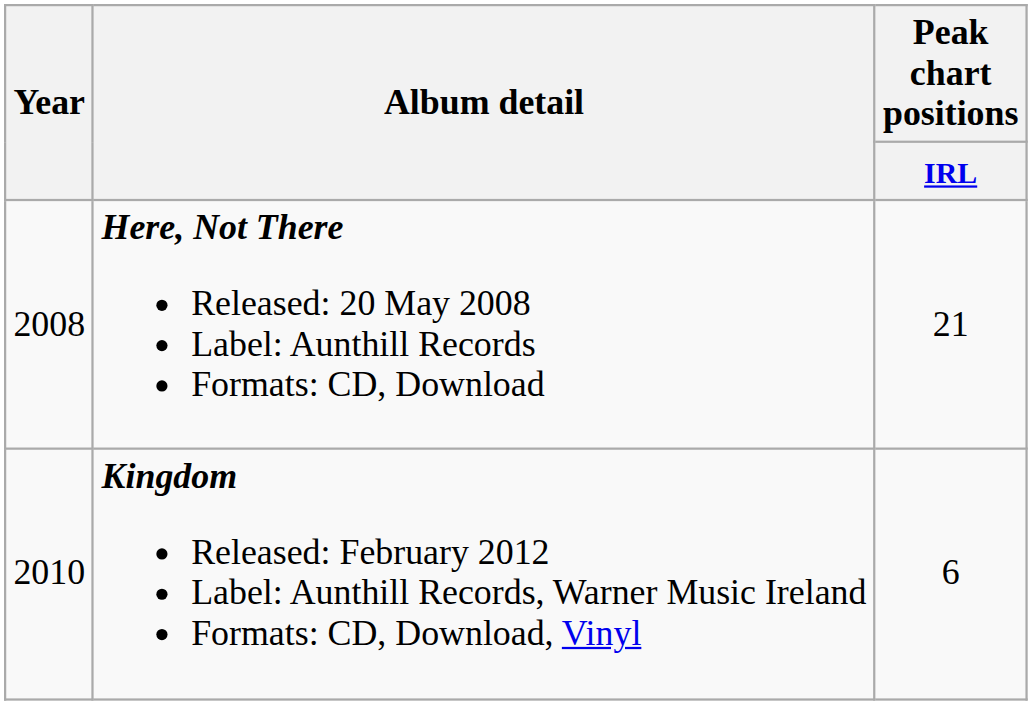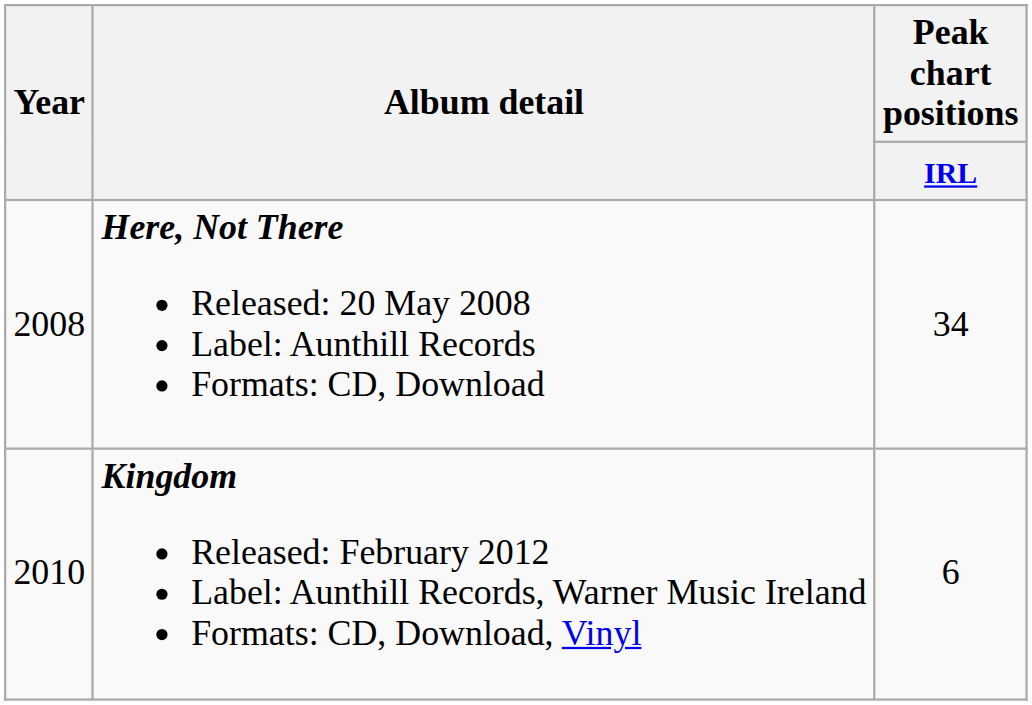(951, 323) 21 -> (951, 323) 34
